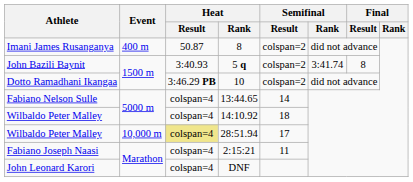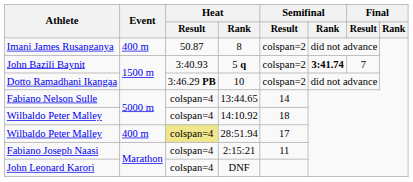(327, 64) normal -> (328, 64) bold
(363, 64) 8 -> (363, 64) 7
(142, 133) 10,000 m -> (135, 133) 400 m
